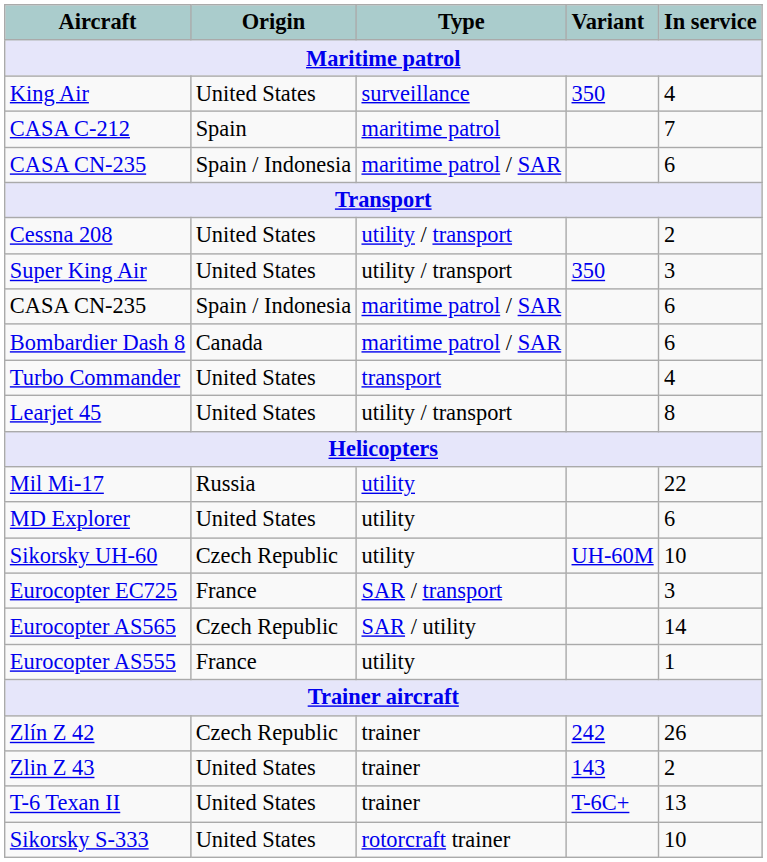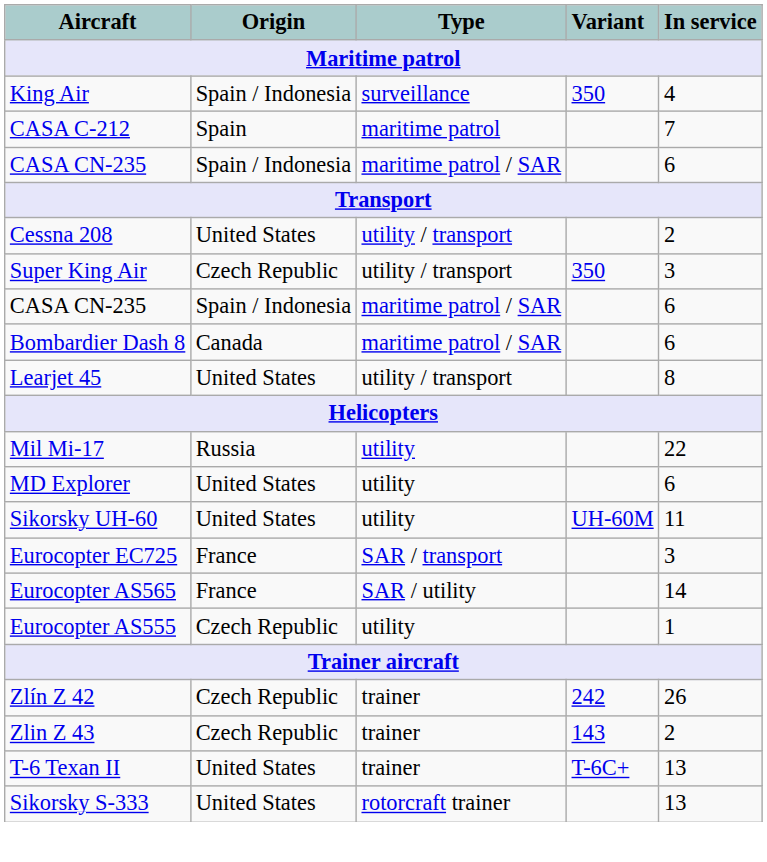(256, 93) United States -> (273, 93) Spain / Indonesia
(256, 270) United States -> (267, 270) Czech Republic
- row: (95, 377)
(267, 555) Czech Republic -> (256, 519) United States
(675, 555) 10 -> (675, 519) 11
(267, 626) Czech Republic -> (226, 590) France
(226, 661) France -> (267, 626) Czech Republic
(256, 768) United States -> (267, 732) Czech Republic
(675, 839) 10 -> (675, 803) 13
